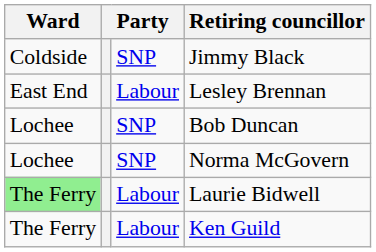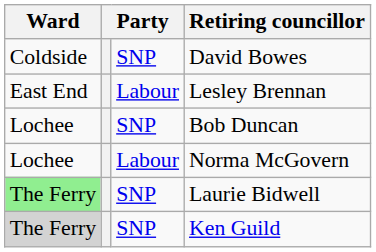- row: (247, 56)
+ row: (248, 56)
(136, 159) SNP -> (148, 159) Labour
(148, 194) Labour -> (136, 194) SNP
(53, 228) no background -> (53, 228) lightgrey background
(148, 228) Labour -> (136, 228) SNP
